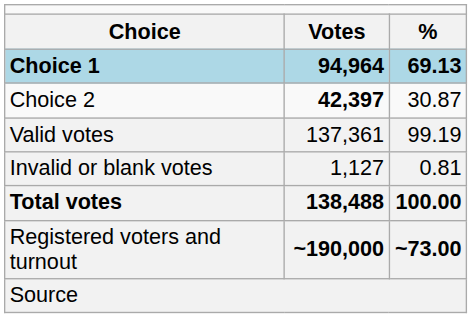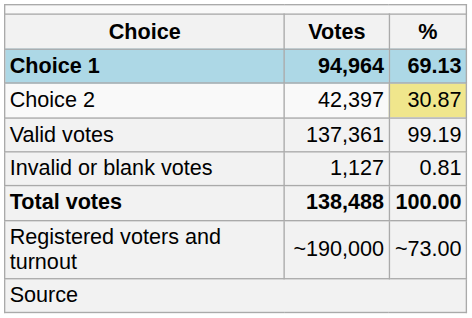(351, 100) bold -> (351, 100) normal
(435, 100) no background -> (435, 100) khaki background
(339, 249) bold -> (339, 249) normal
(428, 249) bold -> (428, 249) normal
